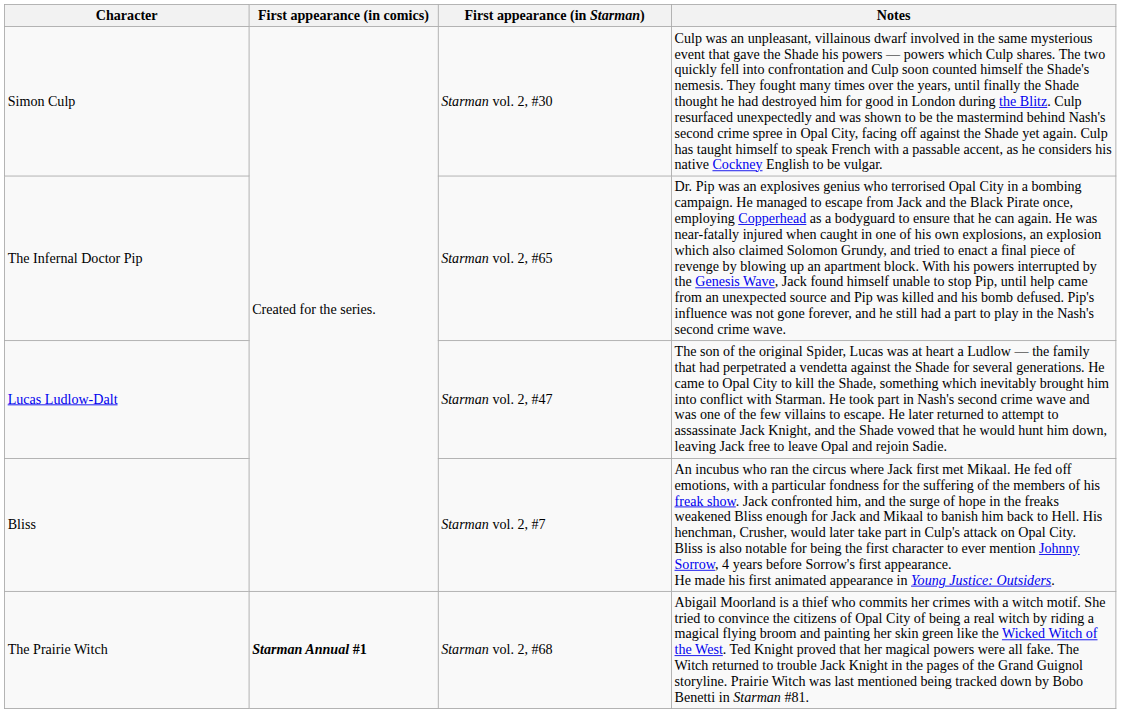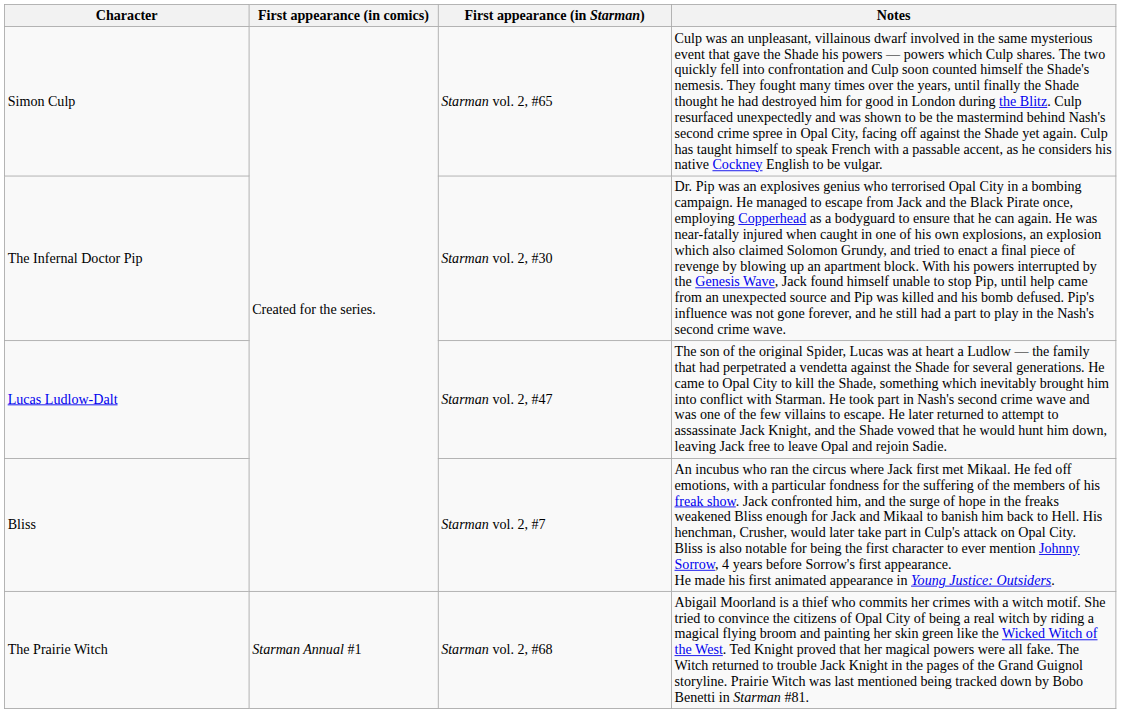(497, 101) Starman vol. 2, #30 -> (497, 101) Starman vol. 2, #65
(497, 258) Starman vol. 2, #65 -> (497, 258) Starman vol. 2, #30
(309, 650) bold -> (307, 650) normal
